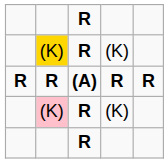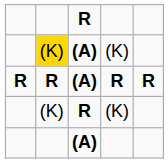(84, 50) R -> (84, 50) (A)
(52, 111) pink background -> (52, 111) no background
(84, 142) R -> (84, 142) (A)
